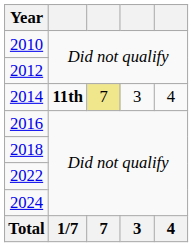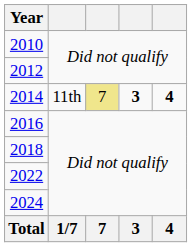(68, 96) bold -> (67, 96) normal
(137, 96) normal -> (136, 96) bold
(171, 96) normal -> (169, 96) bold
